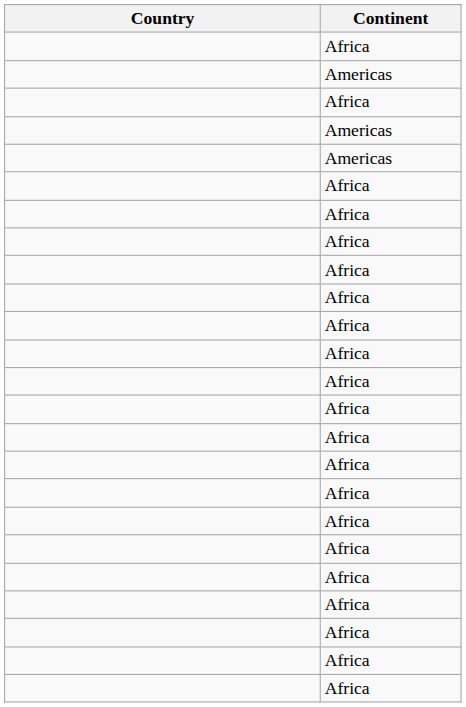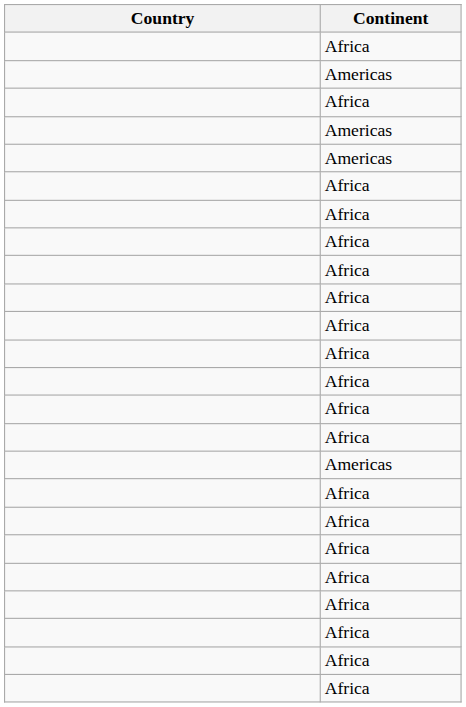(347, 465) Africa -> (358, 465) Americas
